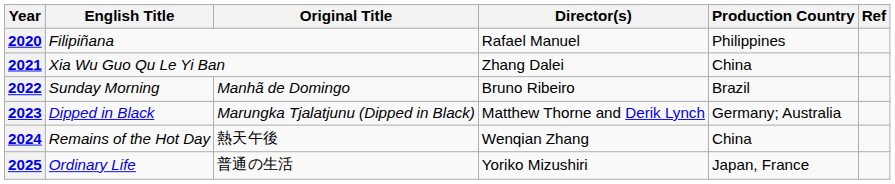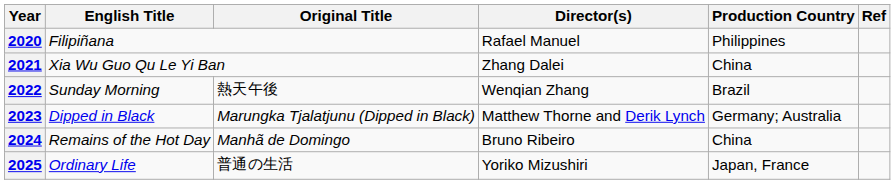(284, 88) Manhã de Domingo -> (248, 89) 熱天午後
(528, 88) Bruno Ribeiro -> (535, 90) Wenqian Zhang
(248, 138) 熱天午後 -> (284, 139) Manhã de Domingo
(535, 138) Wenqian Zhang -> (528, 139) Bruno Ribeiro
